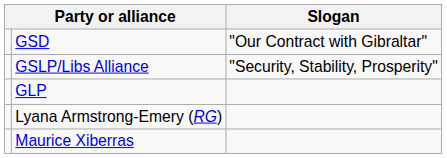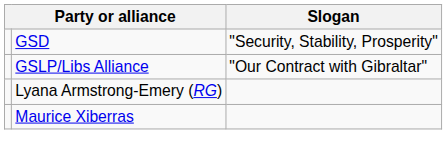(328, 41) "Our Contract with Gibraltar" -> (334, 41) "Security, Stability, Prosperity"
(334, 66) "Security, Stability, Prosperity" -> (328, 66) "Our Contract with Gibraltar"
- row: (31, 91)
